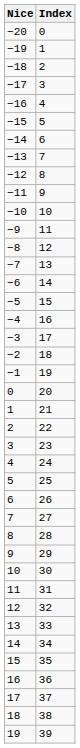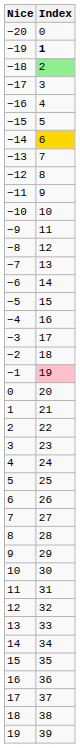(42, 49) normal -> (42, 49) bold
(42, 67) no background -> (42, 67) lightgreen background
(42, 139) no background -> (42, 139) gold background
(45, 374) no background -> (45, 374) pink background
